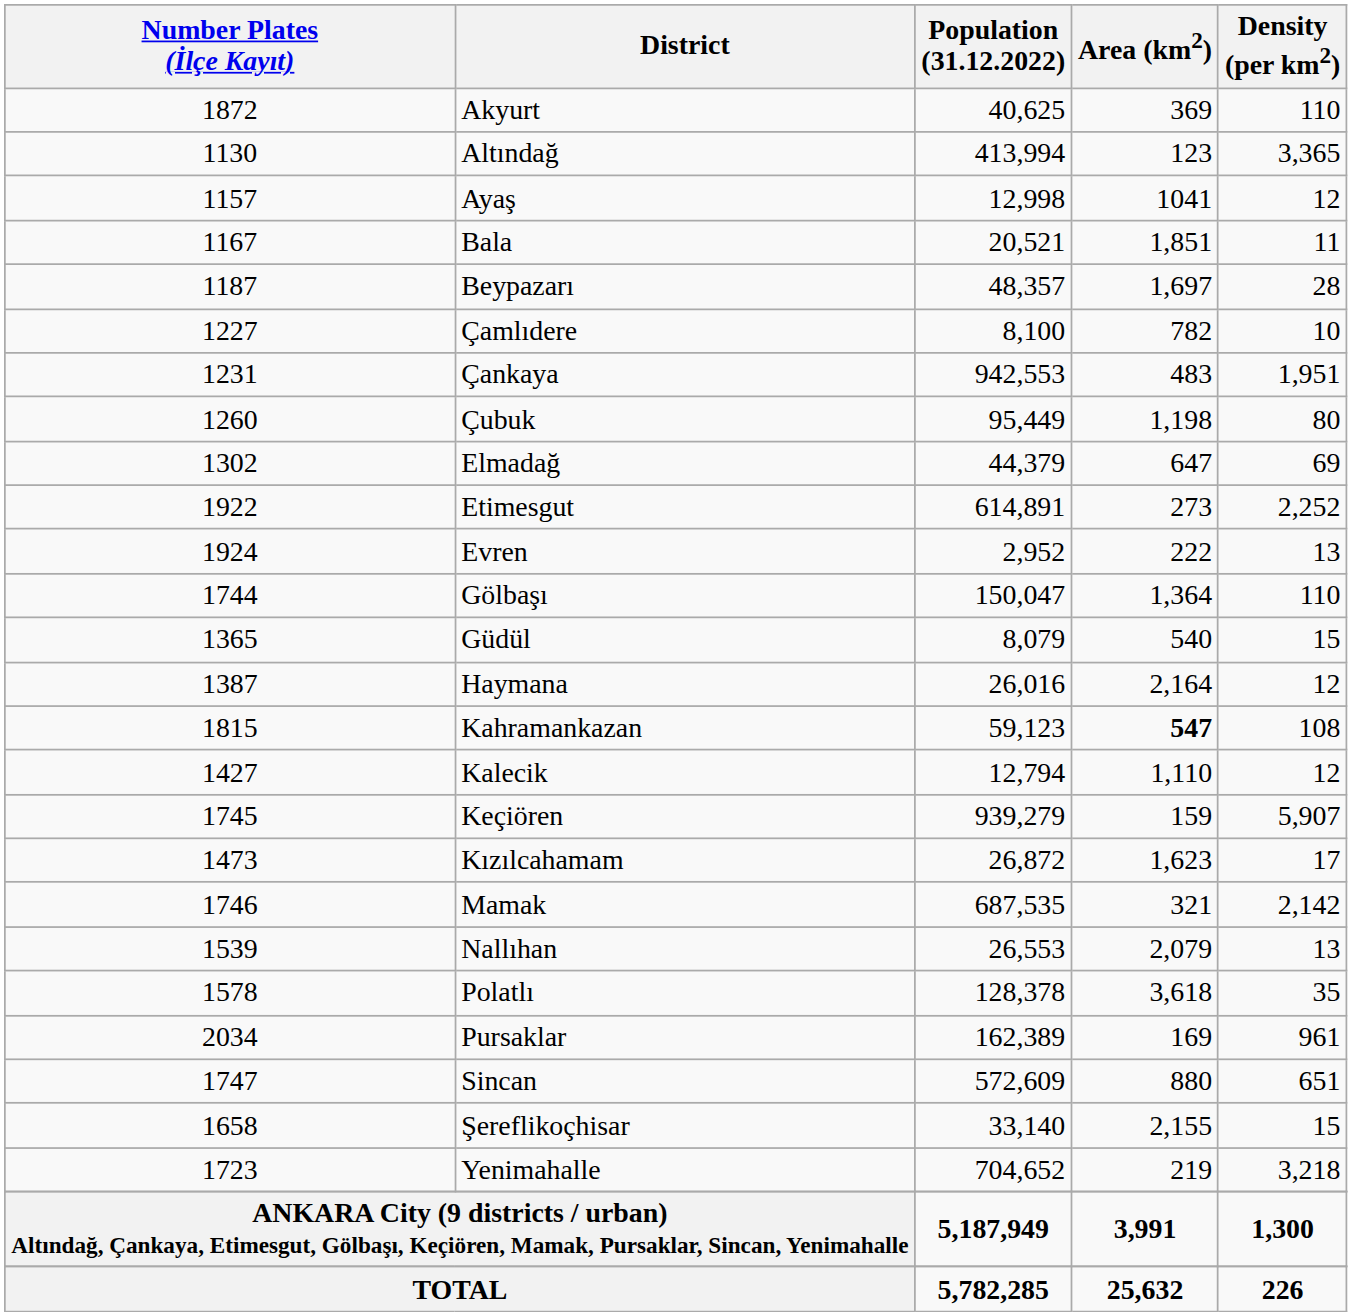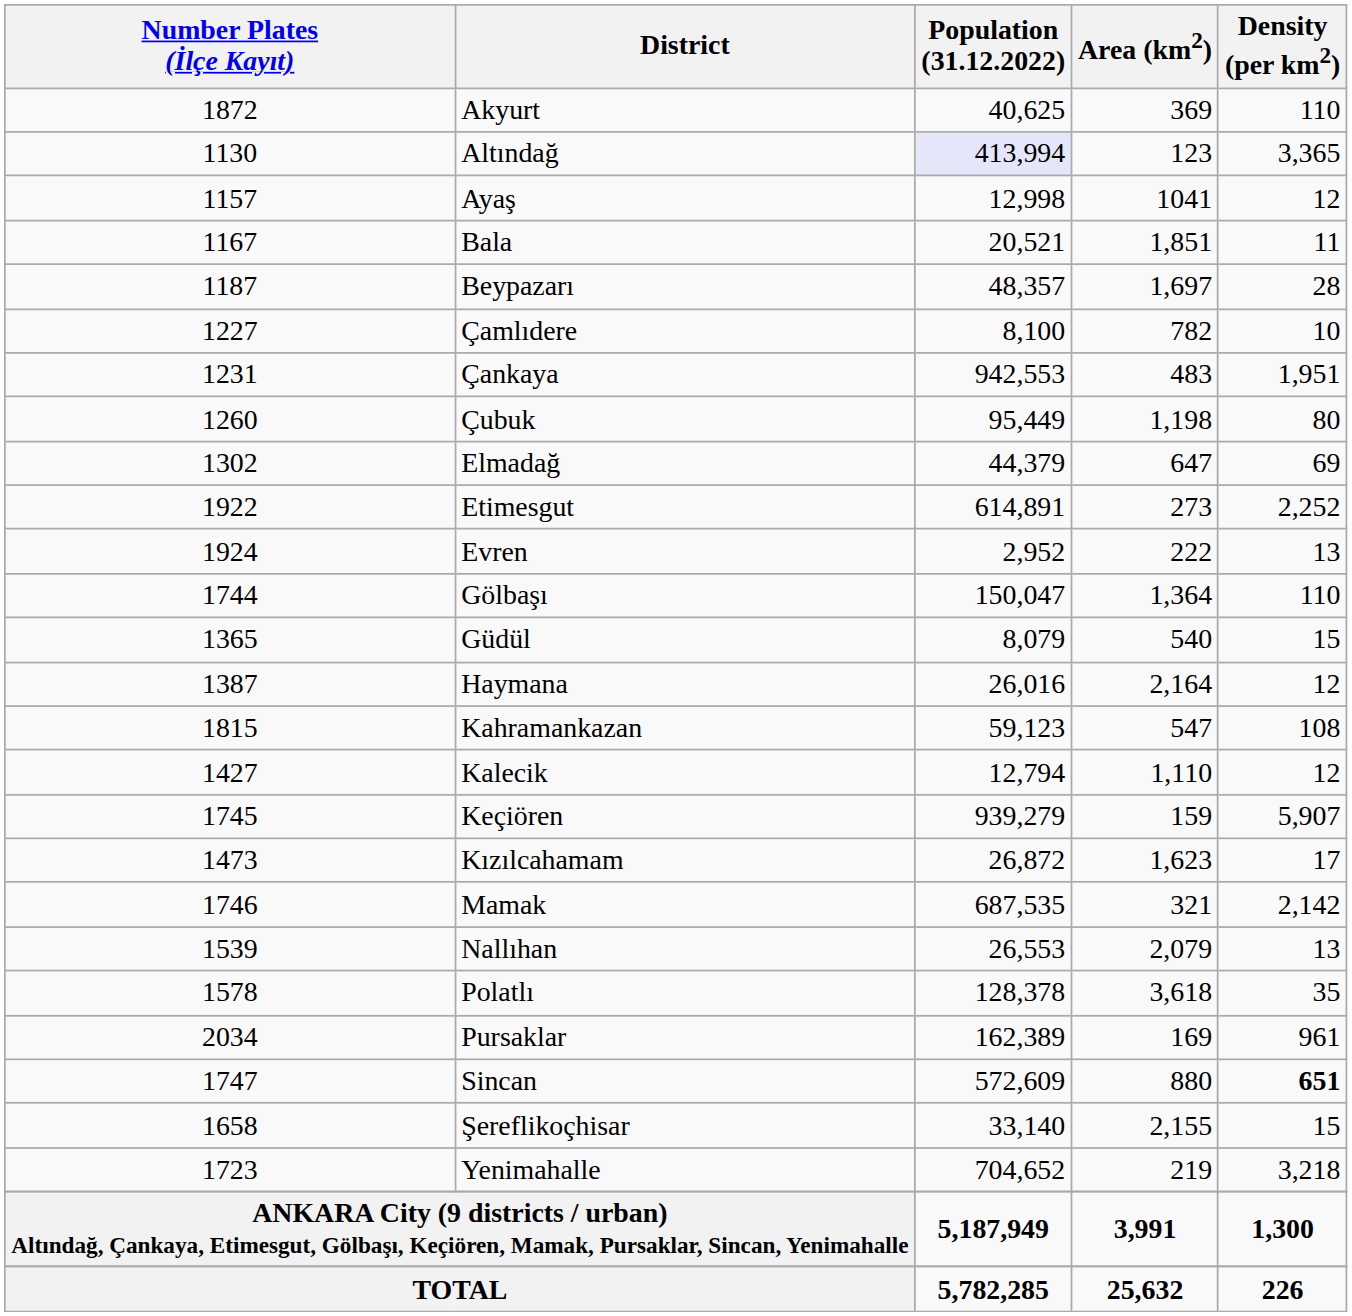(1020, 153) no background -> (1020, 153) lavender background
(1191, 727) bold -> (1191, 727) normal
(1319, 1080) normal -> (1319, 1080) bold
